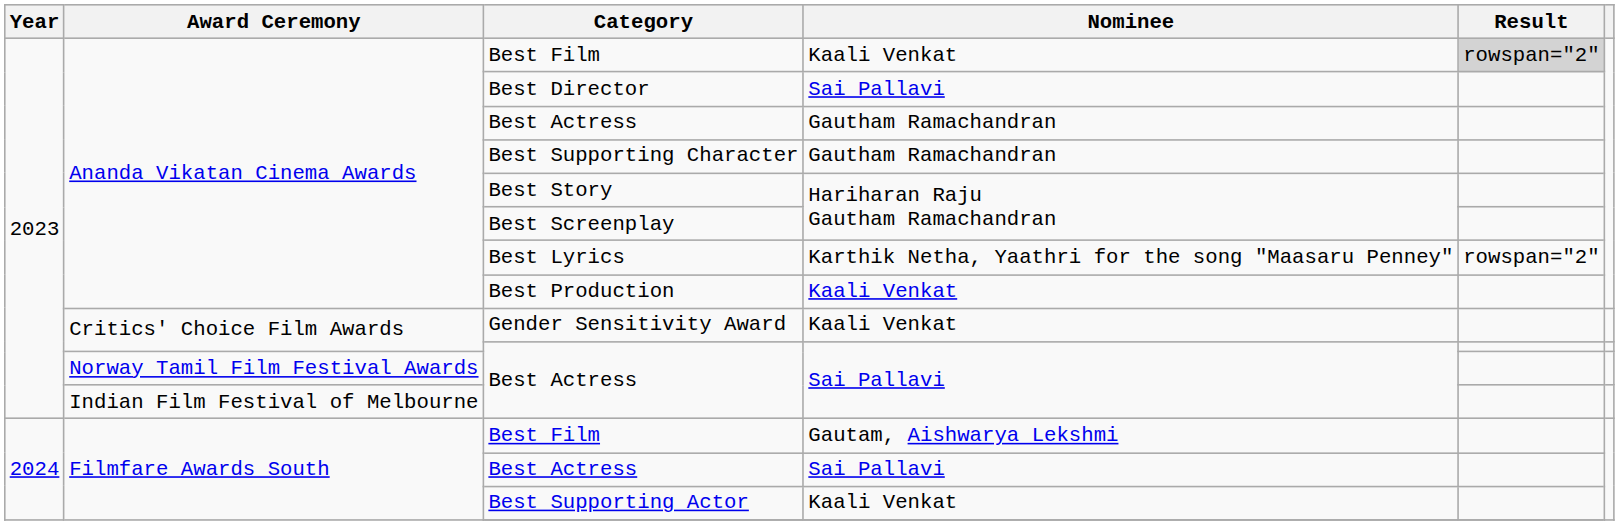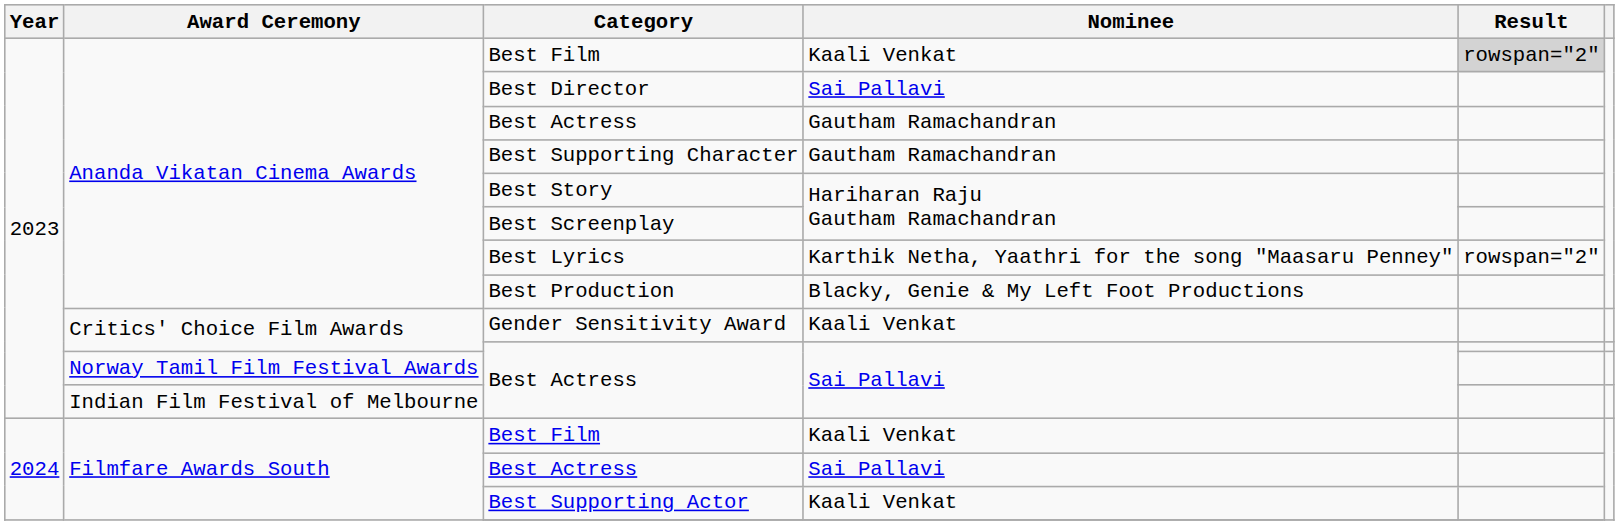(883, 291) Kaali Venkat -> (1056, 291) Blacky, Genie & My Left Foot Productions
(963, 436) Gautam, Aishwarya Lekshmi -> (883, 436) Kaali Venkat
